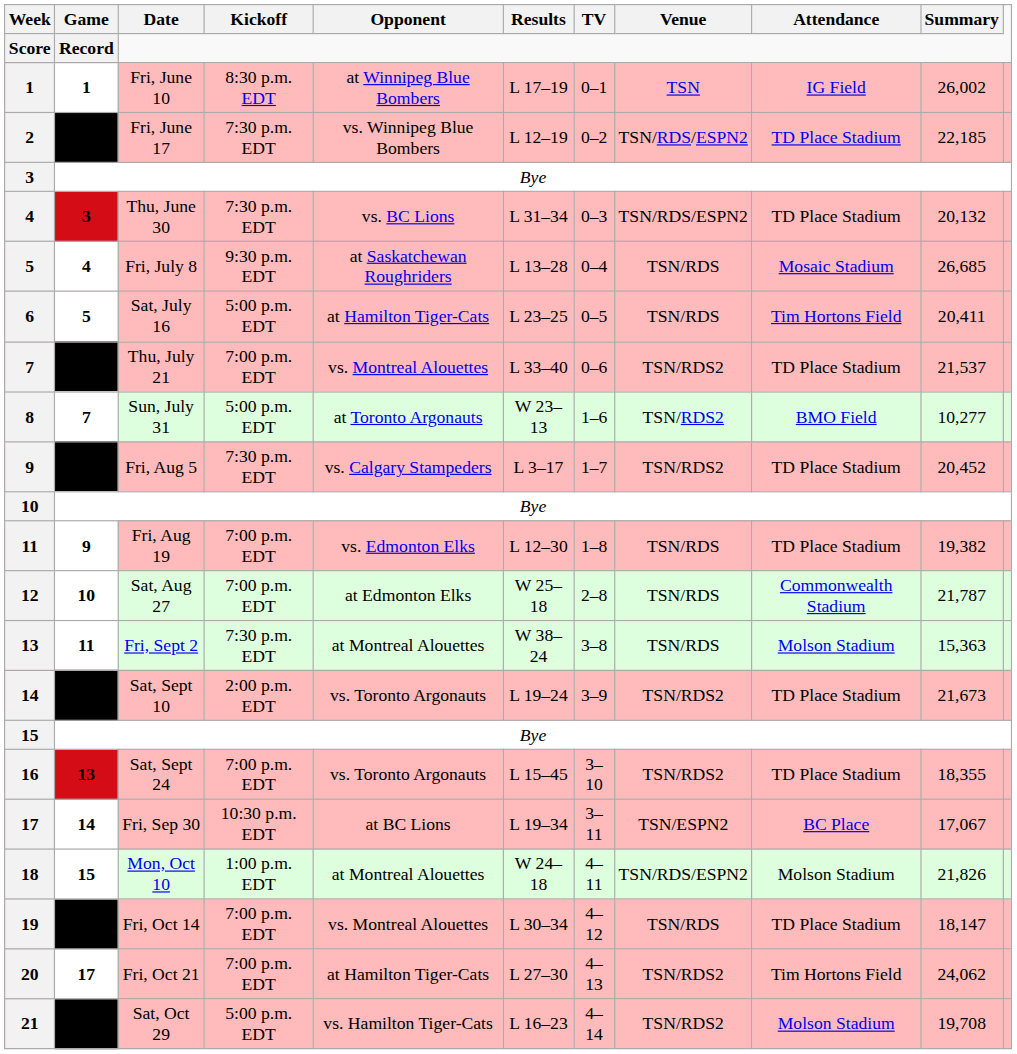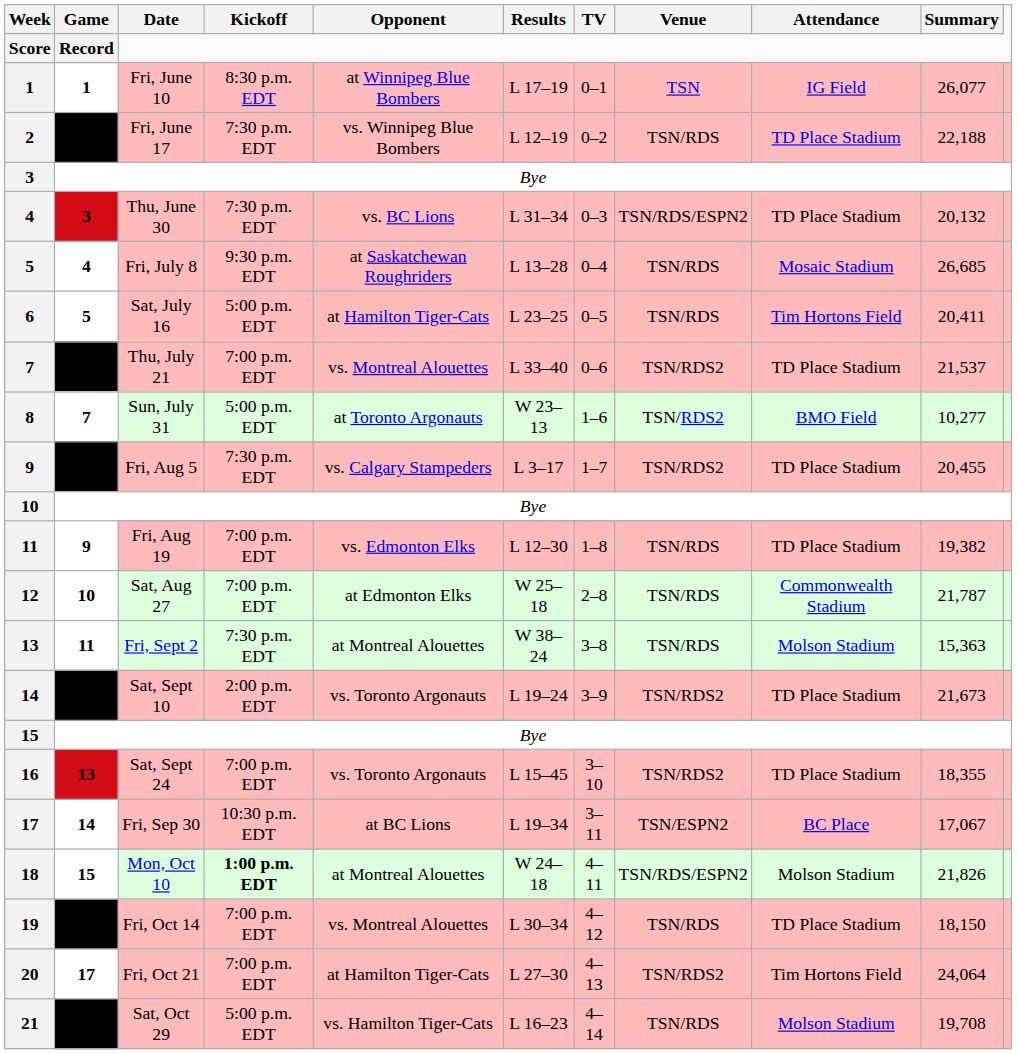(962, 87) 26,002 -> (962, 87) 26,077
(683, 137) TSN/RDS/ESPN2 -> (683, 137) TSN/RDS
(962, 137) 22,185 -> (962, 137) 22,188
(962, 466) 20,452 -> (962, 466) 20,455
(259, 874) normal -> (259, 874) bold
(962, 924) 18,147 -> (962, 924) 18,150
(962, 974) 24,062 -> (962, 974) 24,064
(683, 1024) TSN/RDS2 -> (683, 1024) TSN/RDS
